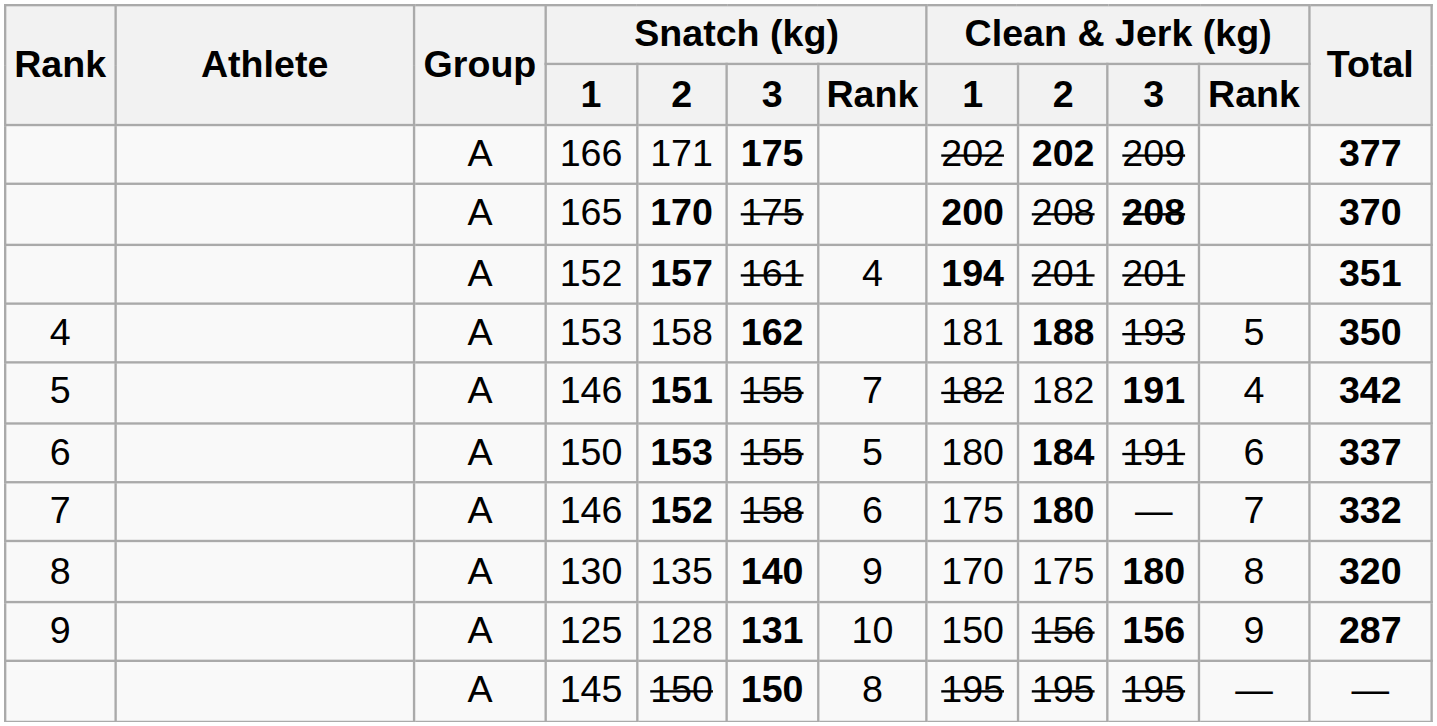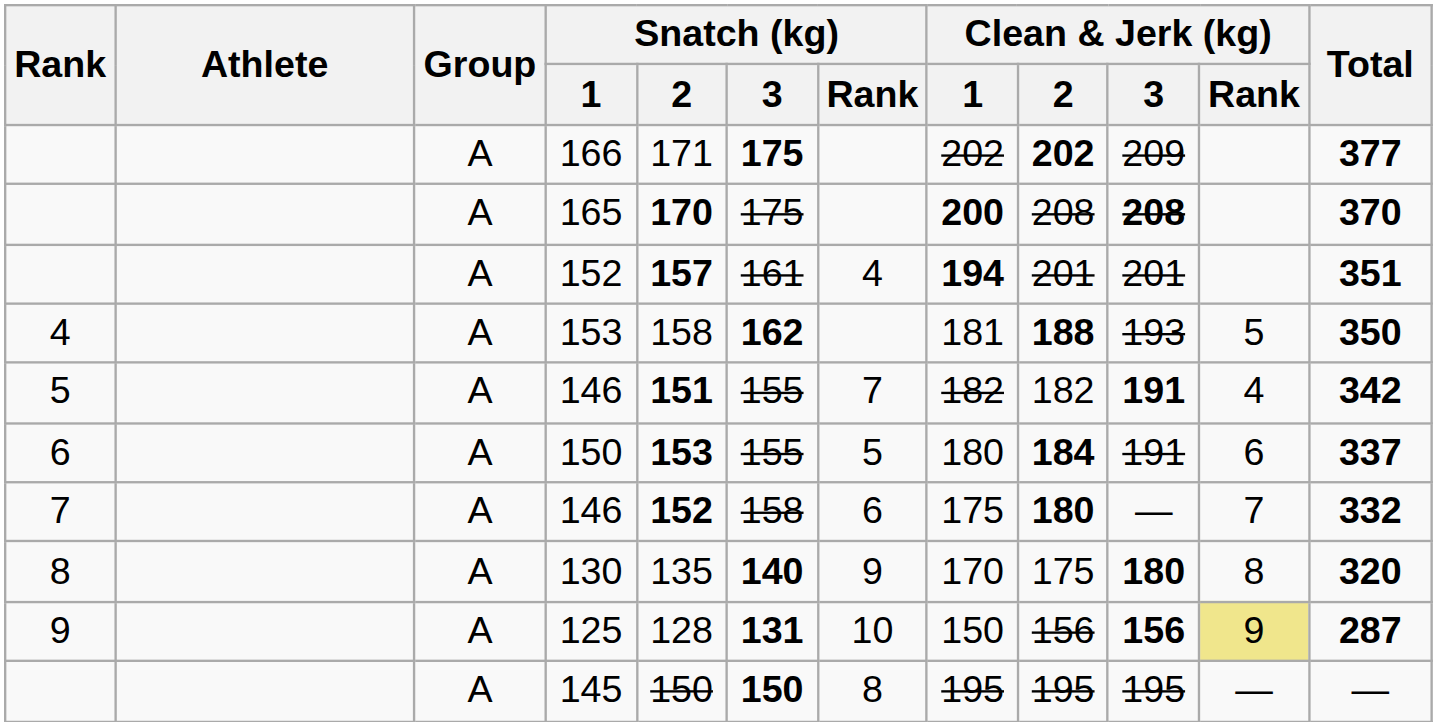(1254, 630) no background -> (1254, 630) khaki background
